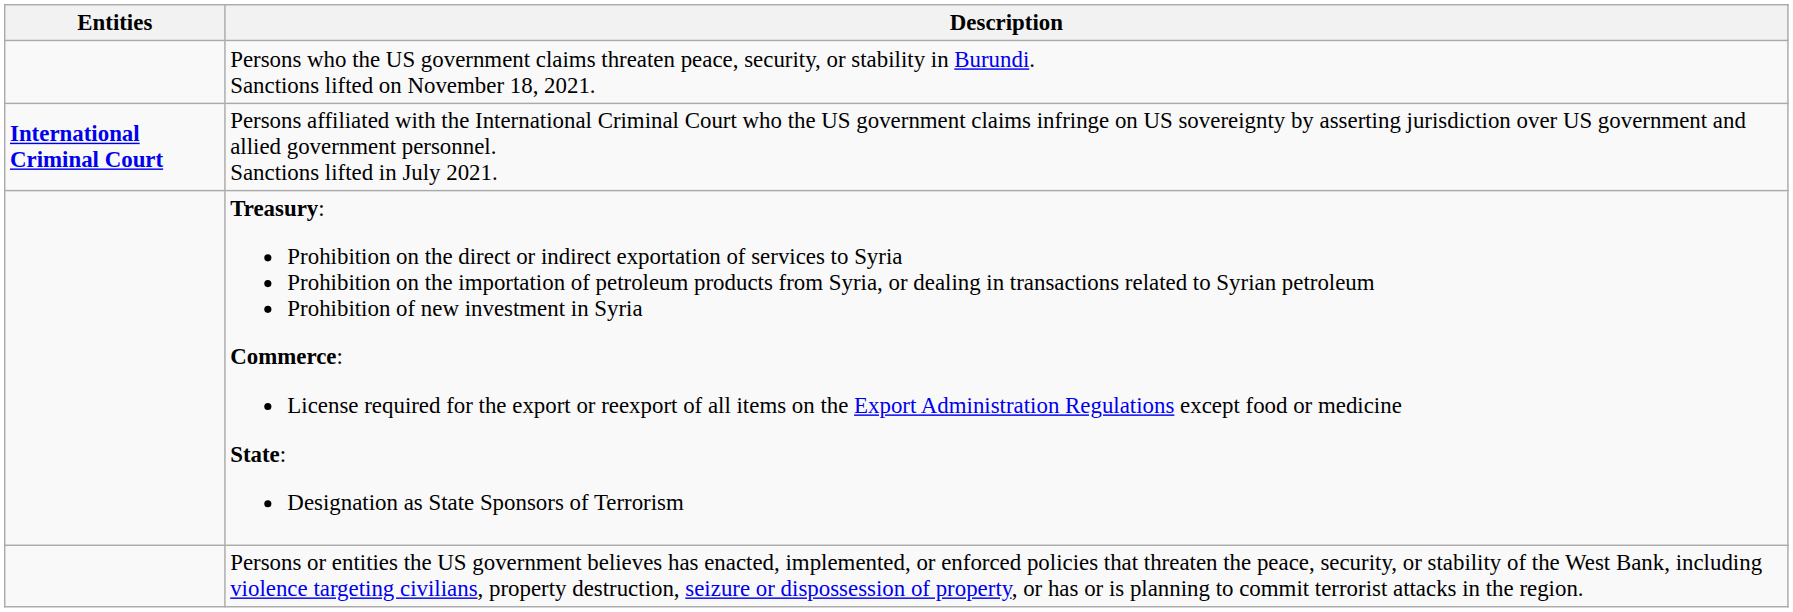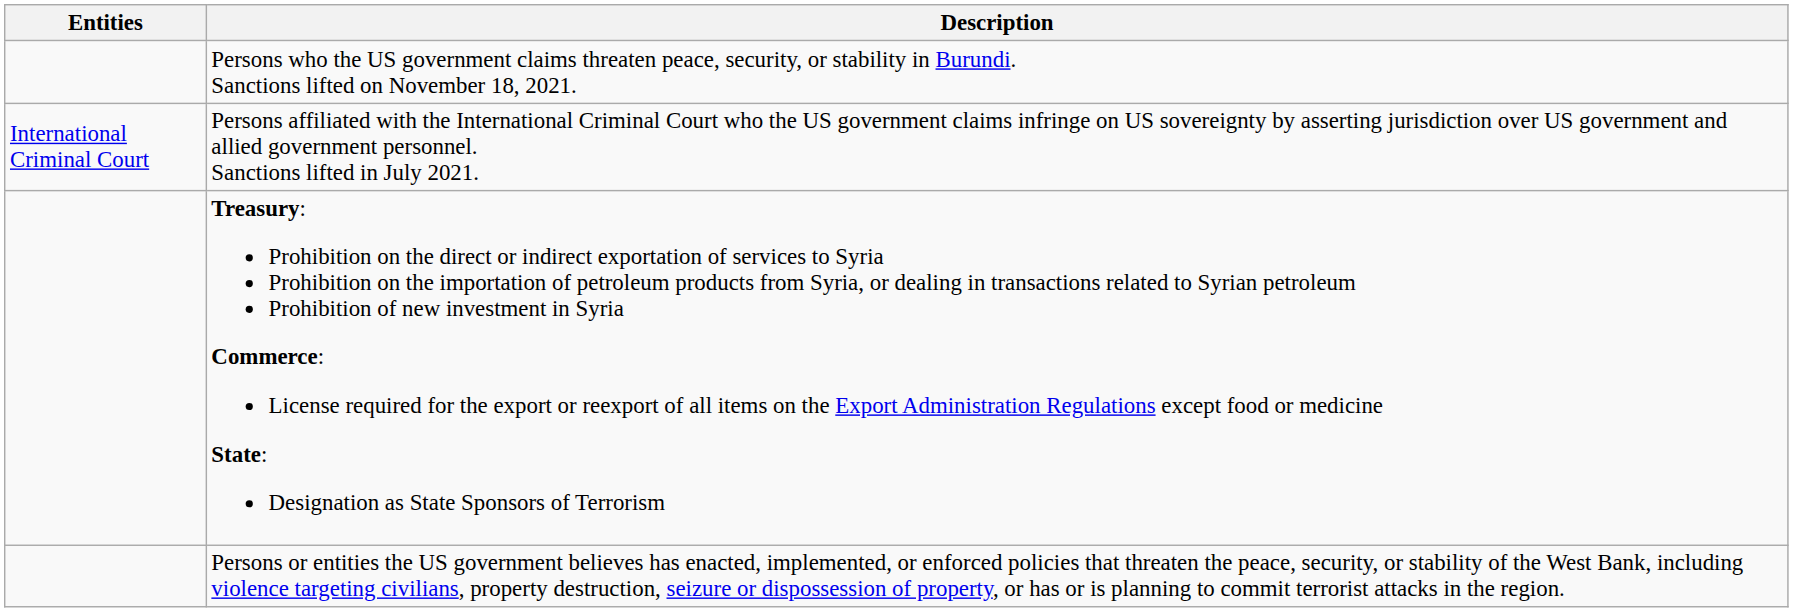(87, 146) bold -> (80, 146) normal
